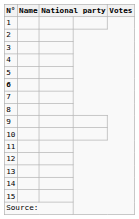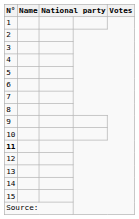(8, 85) bold -> (8, 85) normal
(11, 147) normal -> (11, 147) bold
